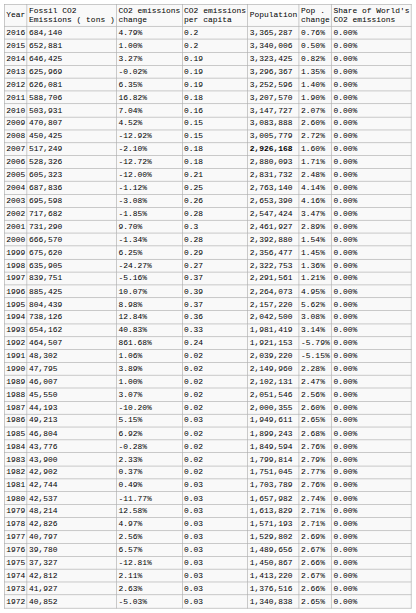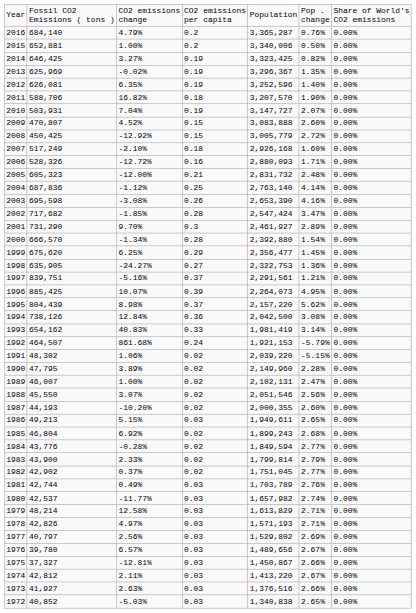(194, 110) 0.16 -> (194, 110) 0.19
(271, 149) bold -> (271, 149) normal
(194, 162) 0.18 -> (194, 162) 0.16
(313, 446) 2.76% -> (313, 446) 2.77%
